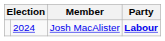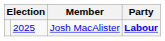(24, 28) 2024 -> (24, 28) 2025
